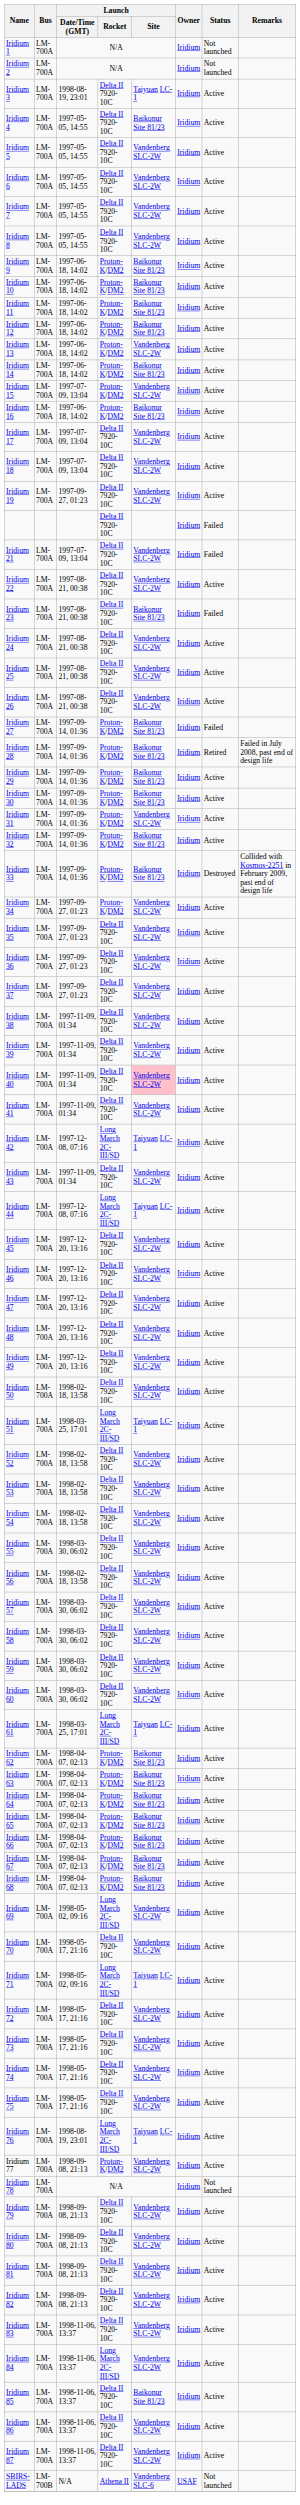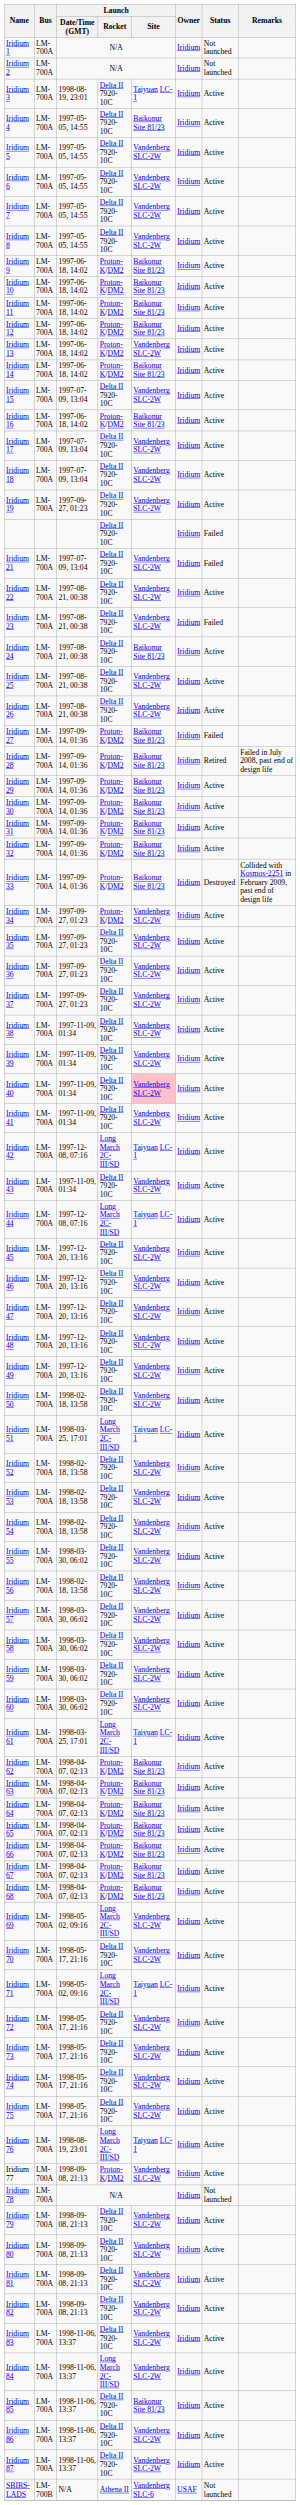(112, 391) Proton-K/DM2 -> (112, 395) Delta II 7920-10C
(149, 613) Baikonur Site 81/23 -> (152, 622) Vandenberg SLC-2W
(152, 643) Vandenberg SLC-2W -> (149, 652) Baikonur Site 81/23
(152, 819) Vandenberg SLC-2W -> (149, 828) Baikonur Site 81/23
